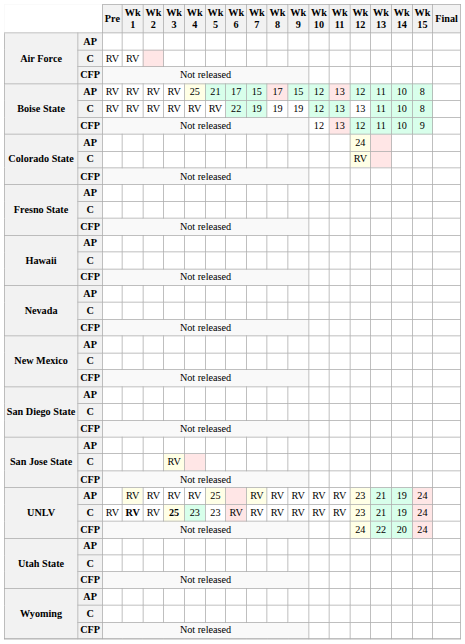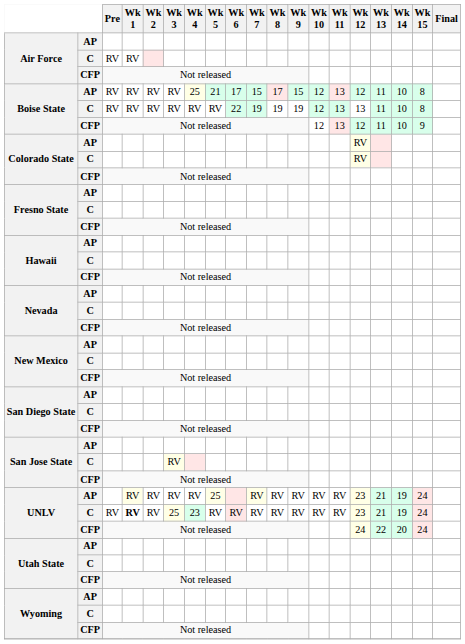(360, 142) 24 -> (360, 142) RV
(174, 512) bold -> (174, 512) normal
(215, 512) 23 -> (215, 512) RV
